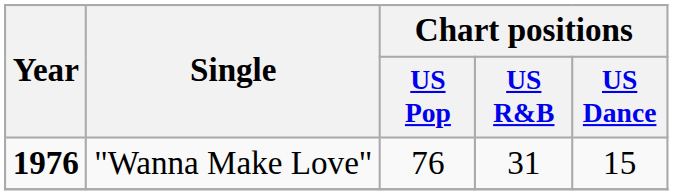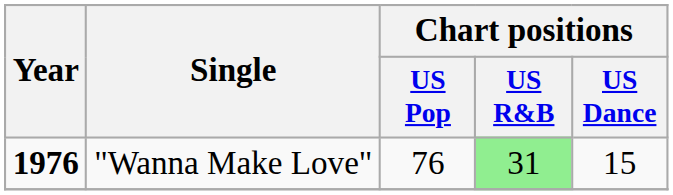(524, 162) no background -> (524, 162) lightgreen background
